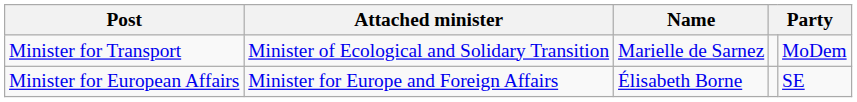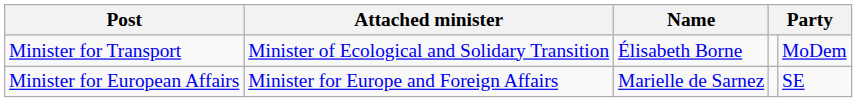(691, 50) Marielle de Sarnez -> (680, 50) Élisabeth Borne
(680, 81) Élisabeth Borne -> (691, 81) Marielle de Sarnez
